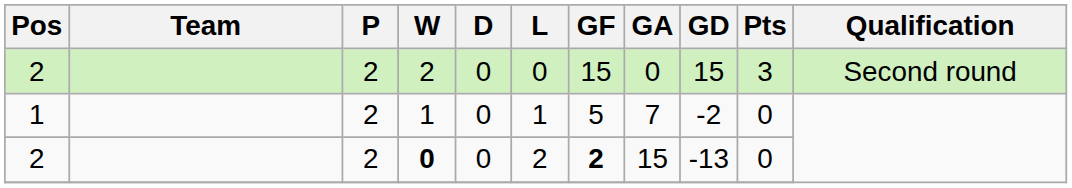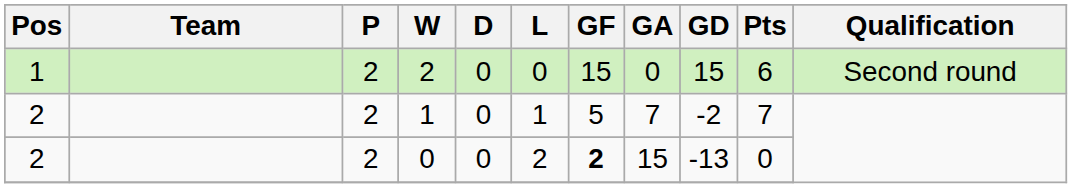(37, 70) 2 -> (37, 70) 1
(765, 70) 3 -> (765, 70) 6
(37, 114) 1 -> (37, 114) 2
(765, 114) 0 -> (765, 114) 7
(427, 159) bold -> (427, 159) normal
